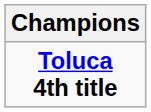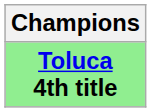(75, 74) no background -> (75, 74) lightgreen background
